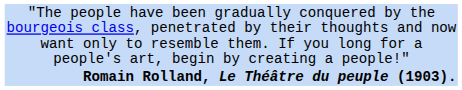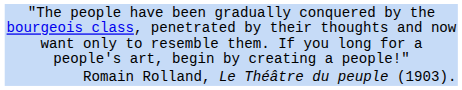(270, 77) bold -> (270, 77) normal
